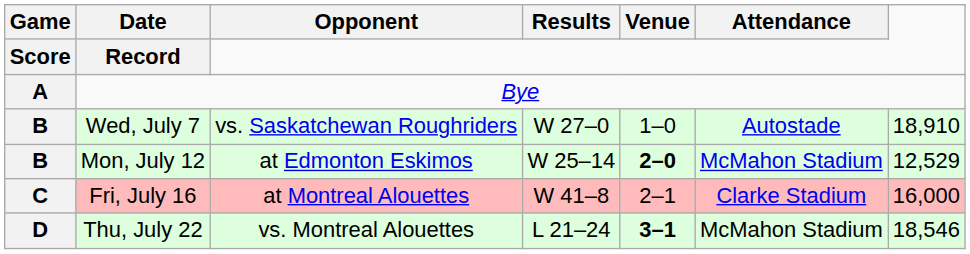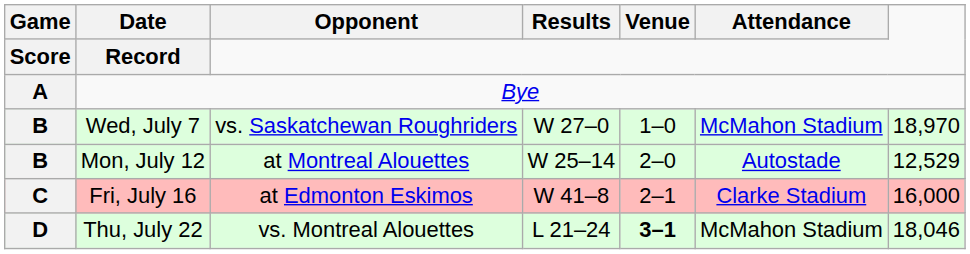(791, 126) Autostade -> (791, 126) McMahon Stadium
(926, 126) 18,910 -> (926, 126) 18,970
(366, 160) at Edmonton Eskimos -> (366, 160) at Montreal Alouettes
(658, 160) bold -> (658, 160) normal
(791, 160) McMahon Stadium -> (791, 160) Autostade
(366, 195) at Montreal Alouettes -> (366, 195) at Edmonton Eskimos
(926, 230) 18,546 -> (926, 230) 18,046
